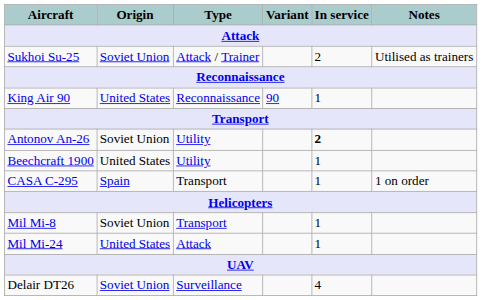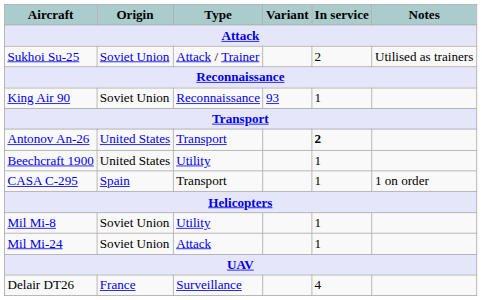(135, 98) United States -> (135, 98) Soviet Union
(273, 98) 90 -> (273, 98) 93
(135, 139) Soviet Union -> (135, 139) United States
(193, 139) Utility -> (201, 139) Transport
(201, 222) Transport -> (193, 222) Utility
(135, 243) United States -> (135, 243) Soviet Union
(135, 285) Soviet Union -> (118, 285) France
